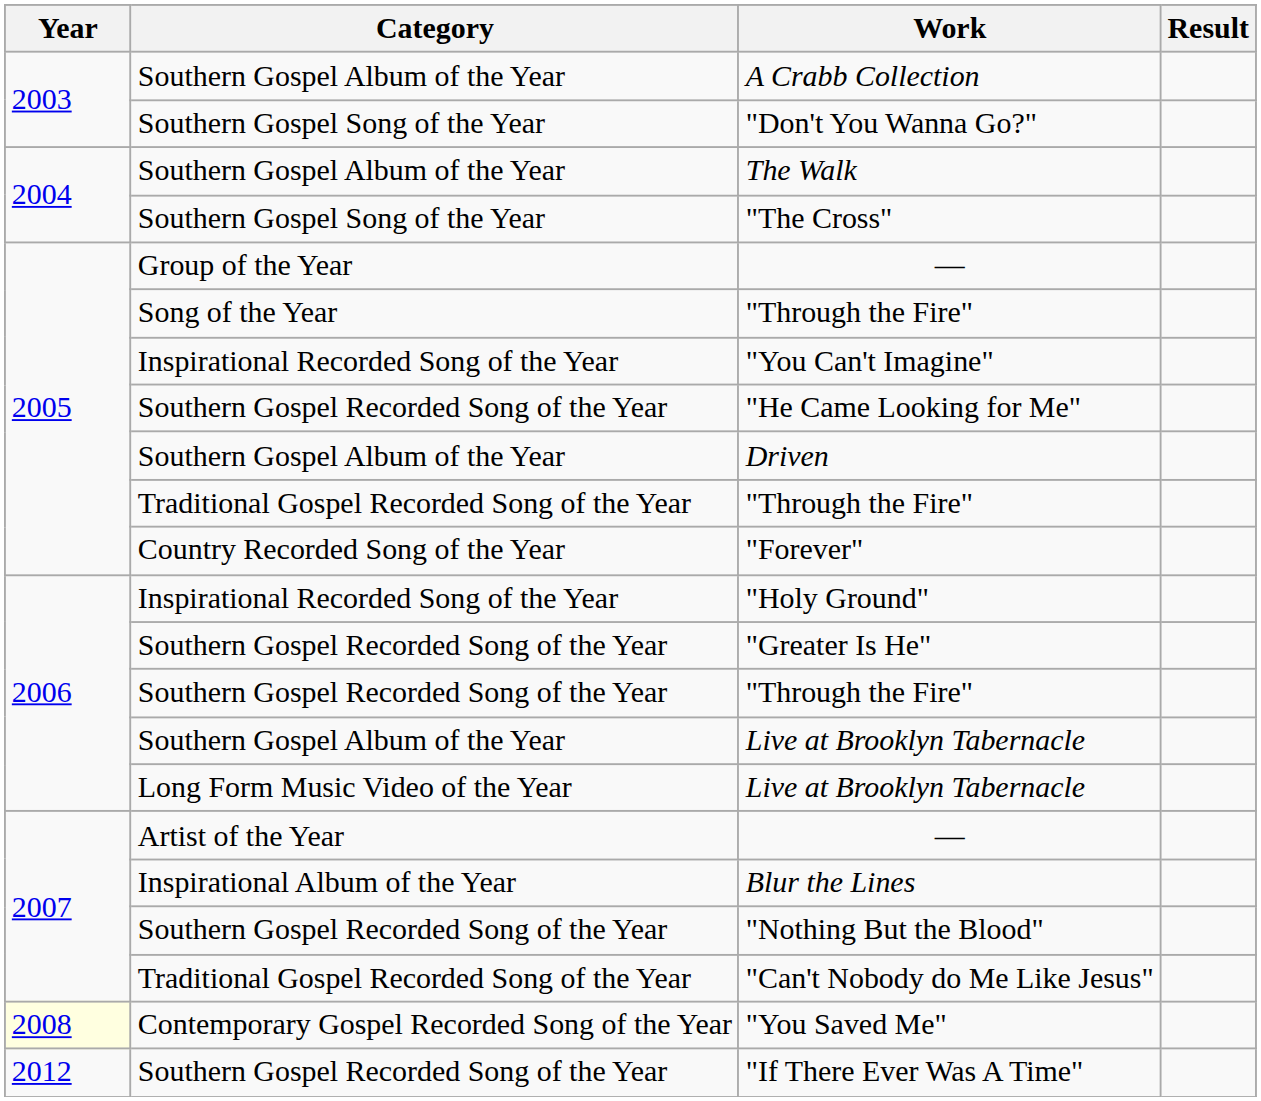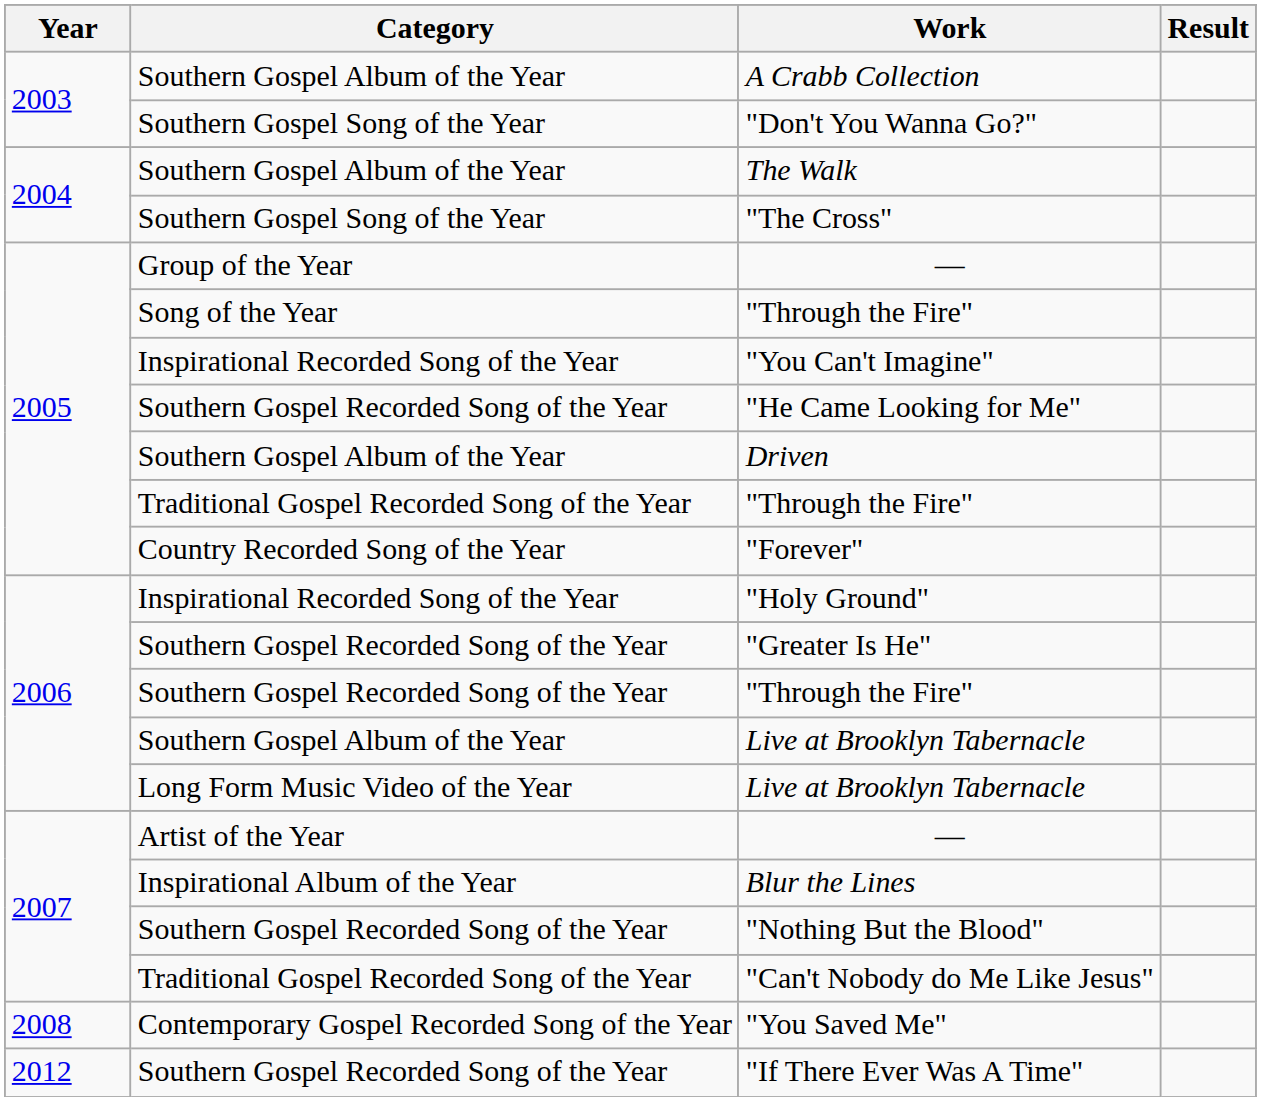(42, 1024) lightyellow background -> (42, 1024) no background
